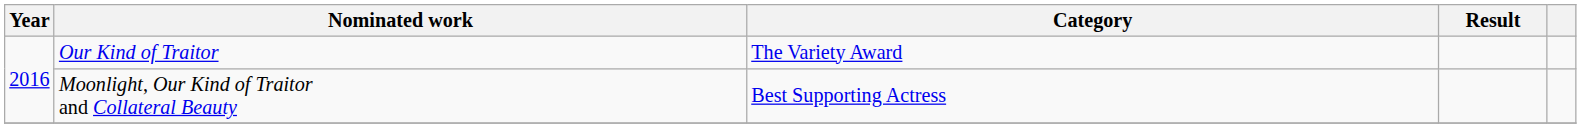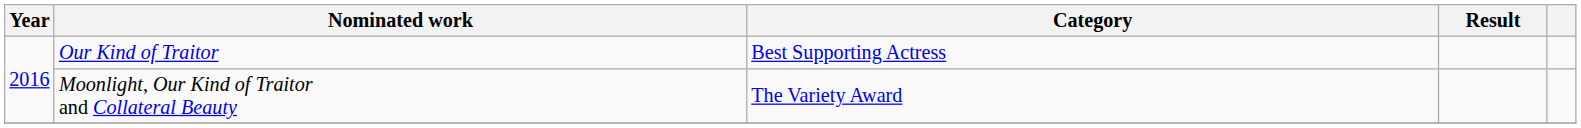(827, 52) The Variety Award -> (849, 52) Best Supporting Actress
(849, 95) Best Supporting Actress -> (827, 95) The Variety Award
